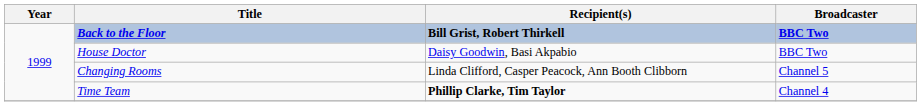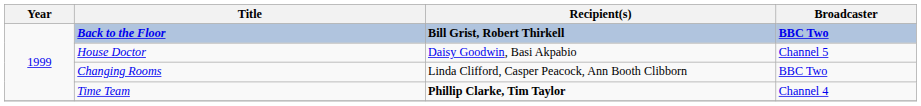(803, 52) BBC Two -> (804, 52) Channel 5
(804, 71) Channel 5 -> (803, 71) BBC Two
